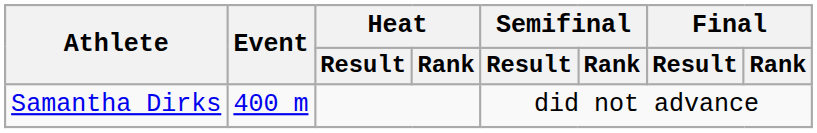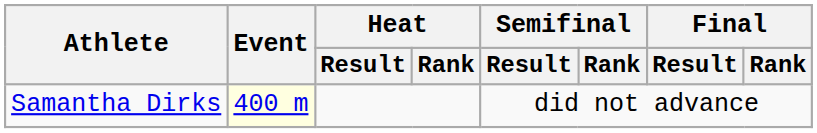(271, 105) no background -> (271, 105) lightyellow background
